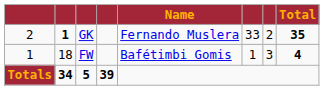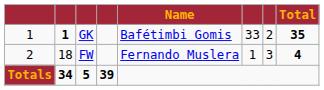(30, 35) 2 -> (30, 35) 1
(180, 35) Fernando Muslera -> (176, 35) Bafétimbi Gomis
(30, 55) 1 -> (30, 55) 2
(176, 55) Bafétimbi Gomis -> (180, 55) Fernando Muslera
